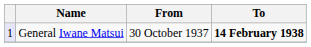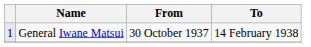(259, 32) bold -> (256, 32) normal
